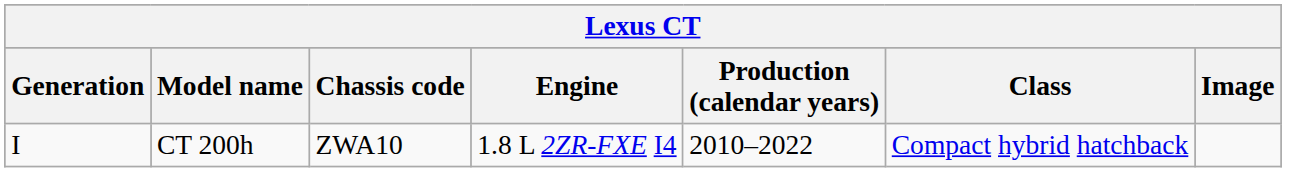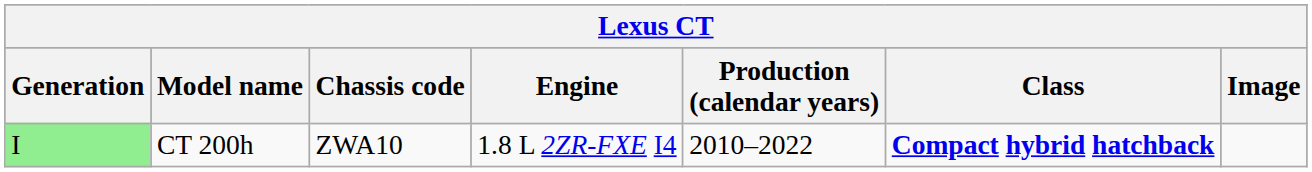(16, 144) no background -> (16, 144) lightgreen background
(1040, 144) normal -> (1053, 144) bold
